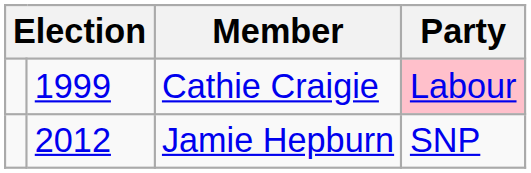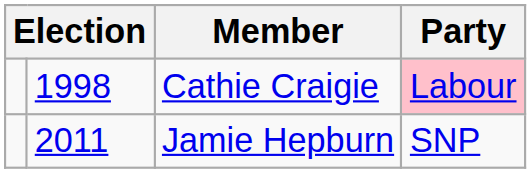(73, 85) 1999 -> (73, 85) 1998
(73, 140) 2012 -> (72, 140) 2011
